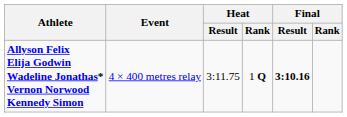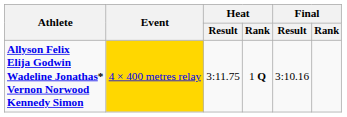(155, 76) no background -> (155, 76) gold background
(292, 76) bold -> (292, 76) normal
